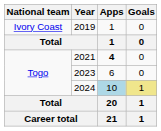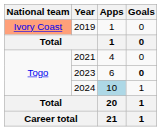(38, 27) no background -> (38, 27) lightsalmon background
(112, 57) bold -> (112, 57) normal
(141, 73) normal -> (141, 73) bold
(141, 88) khaki background -> (141, 88) no background
